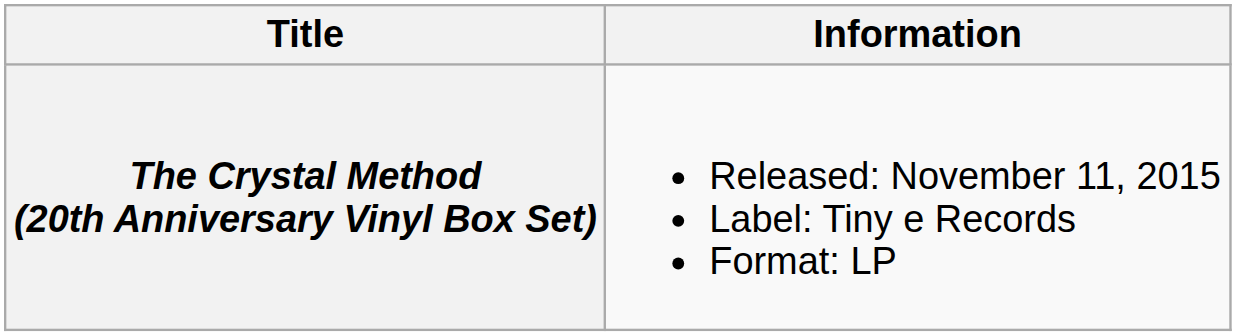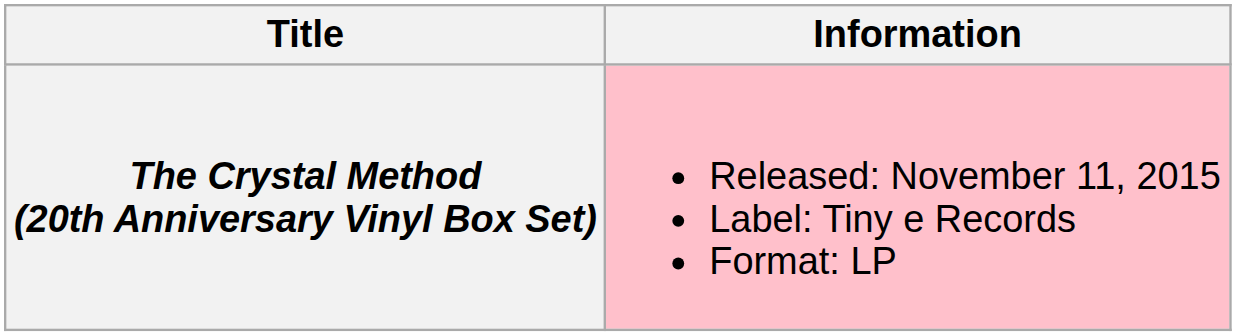(918, 219) no background -> (918, 219) pink background
